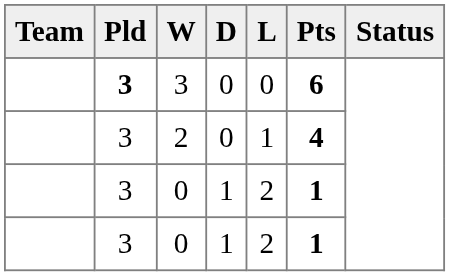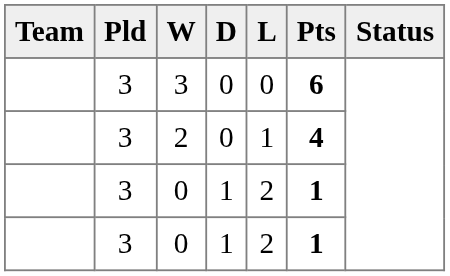(125, 84) bold -> (125, 84) normal
